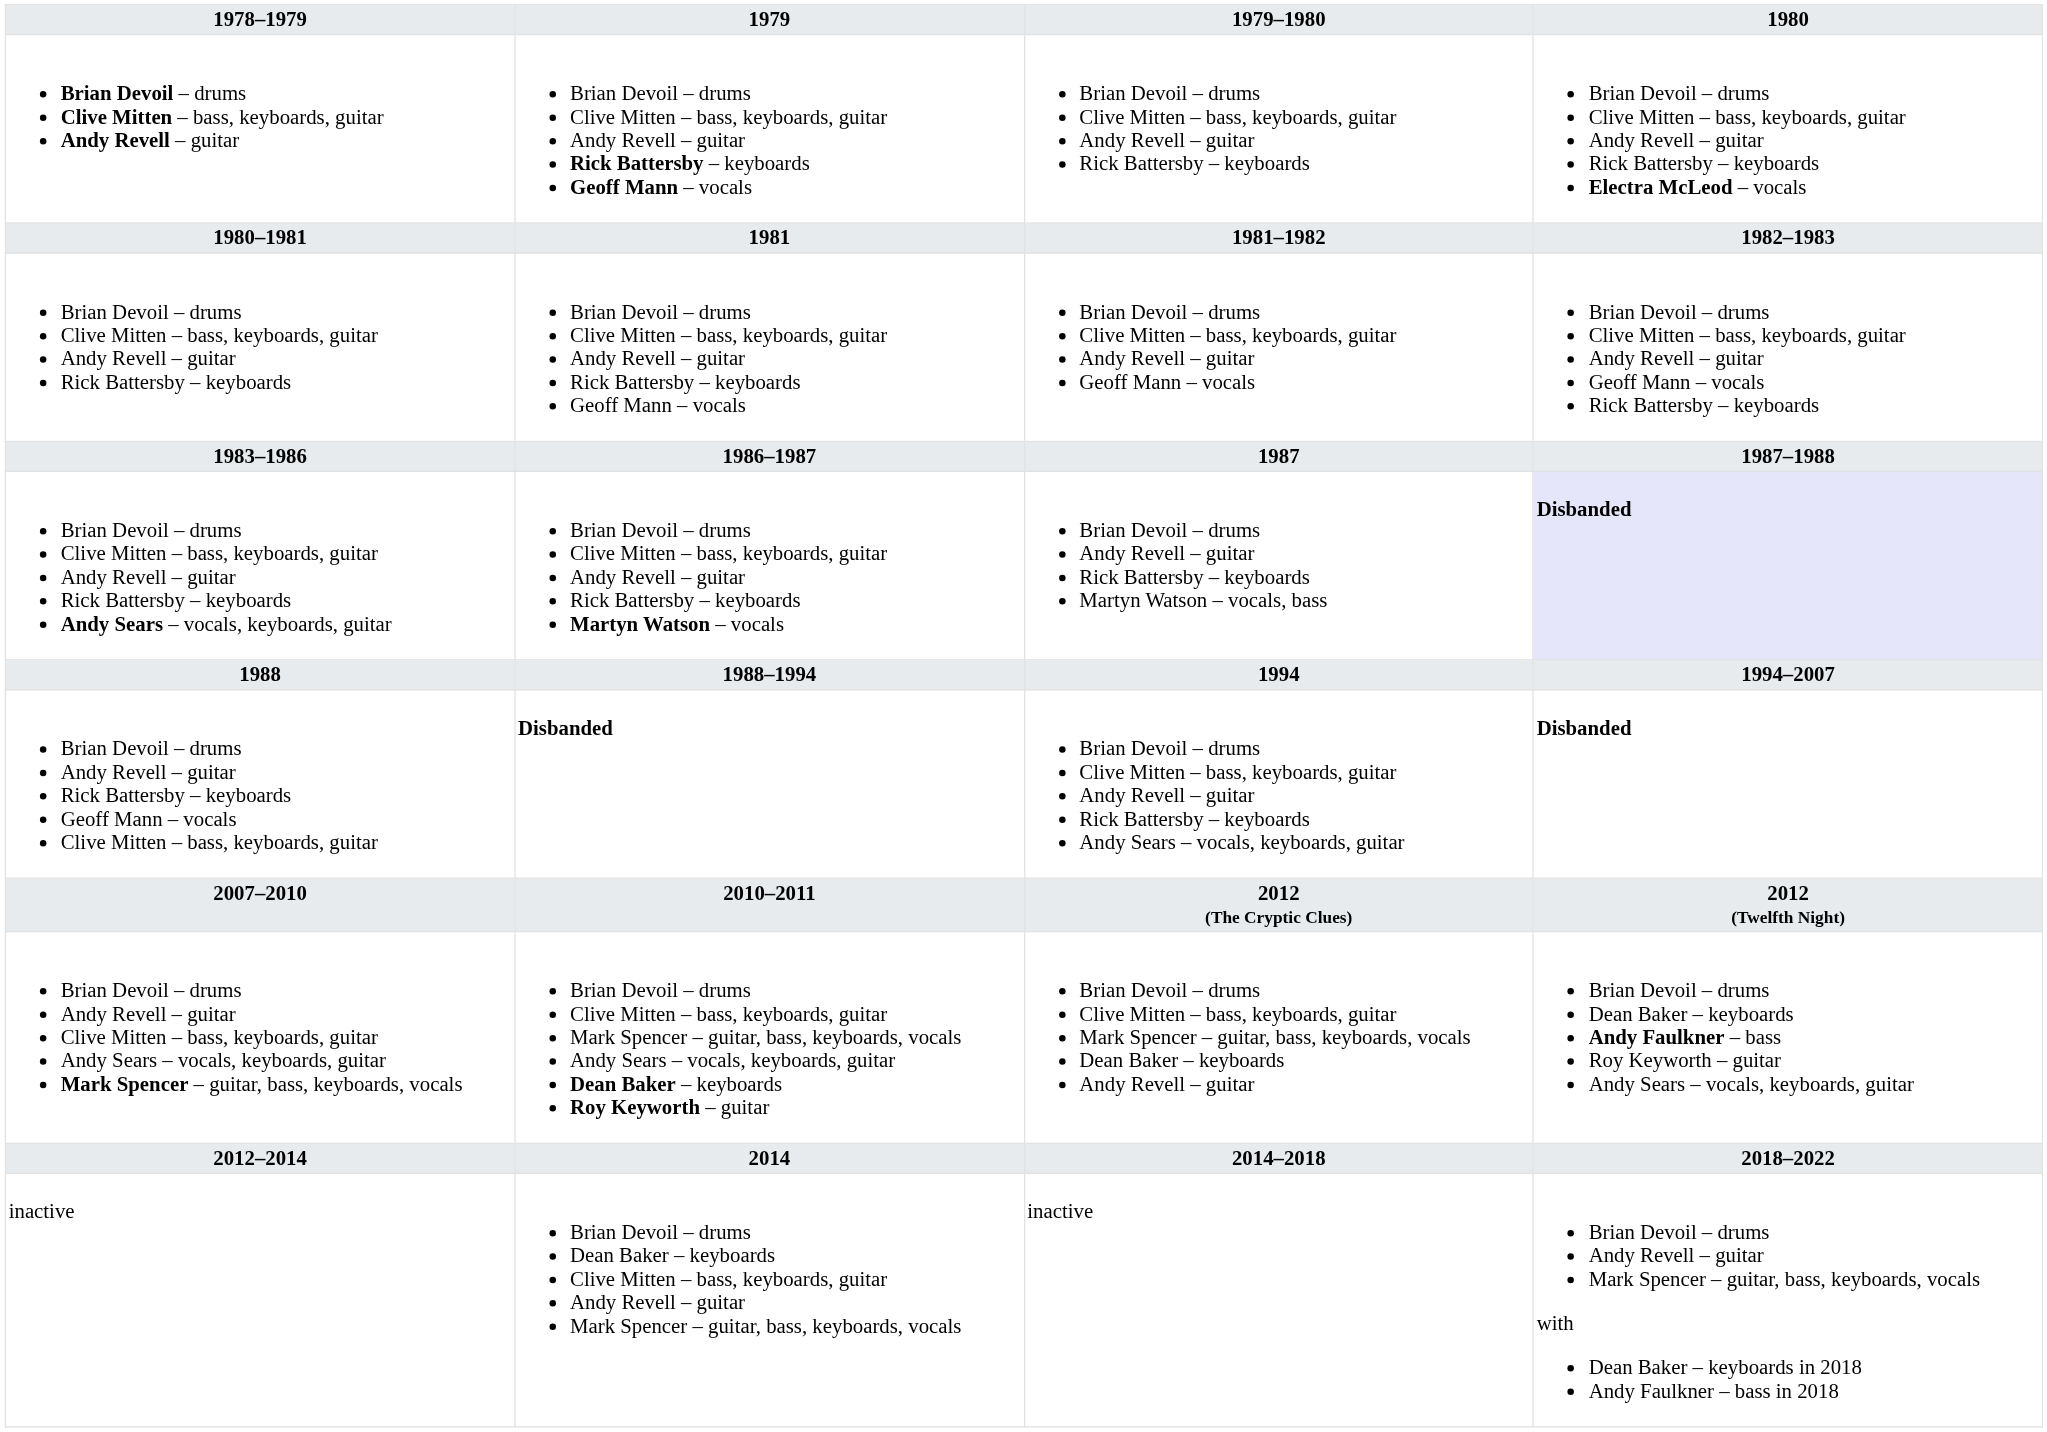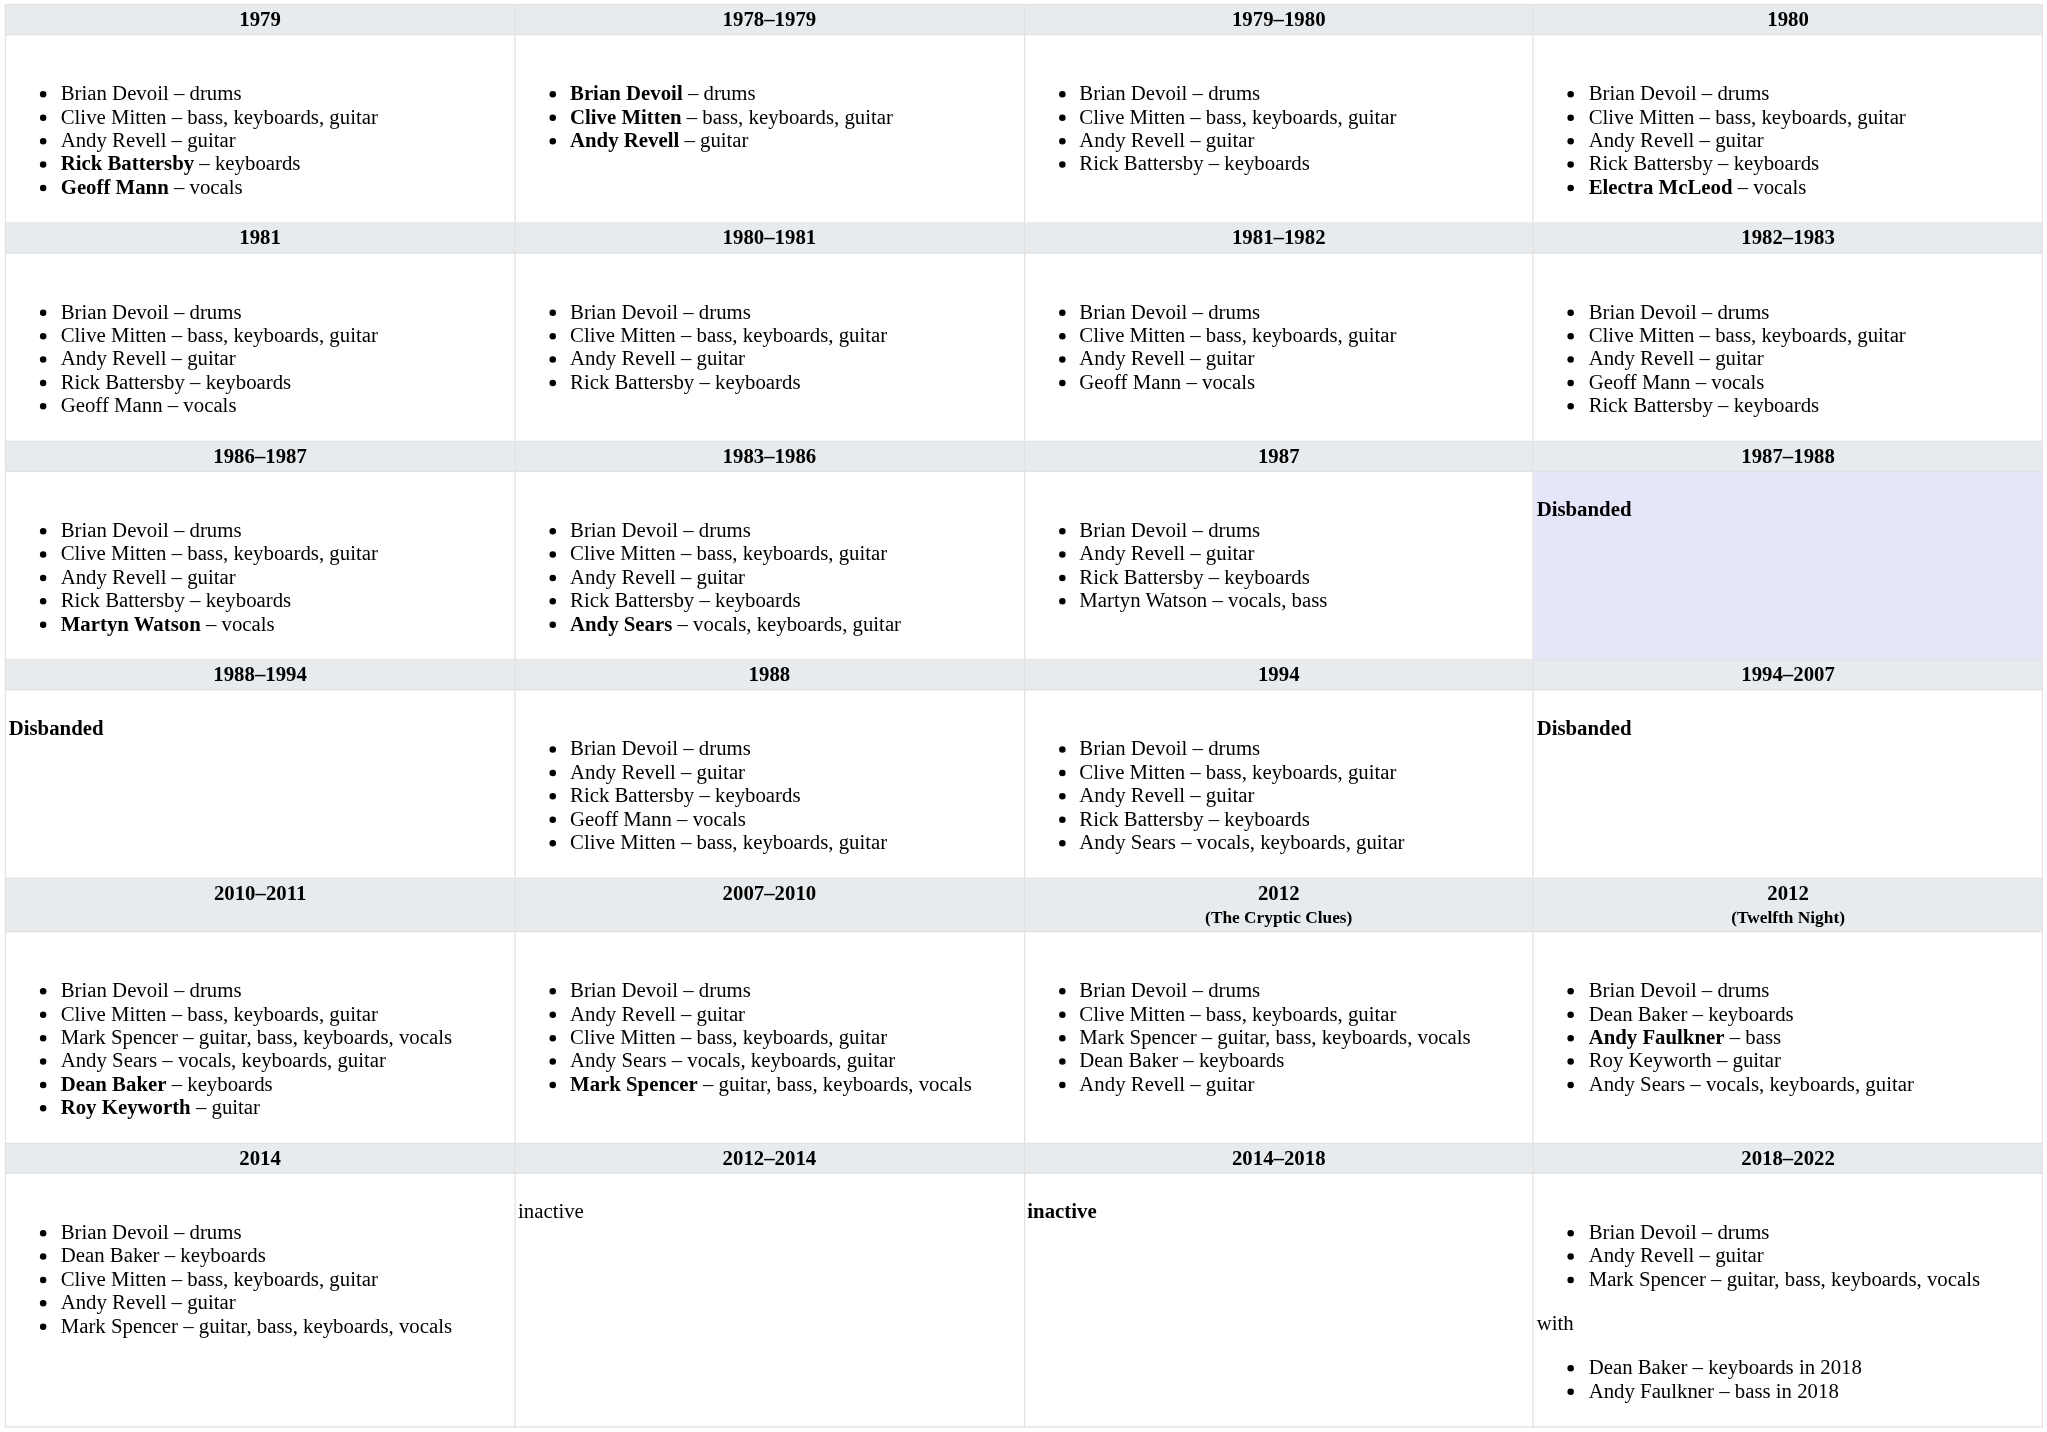columns swapped: (260, 19) <-> (769, 19)
(1060, 1211) normal -> (1062, 1211) bold
